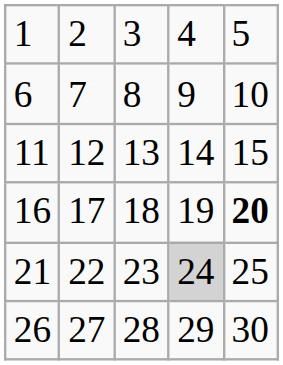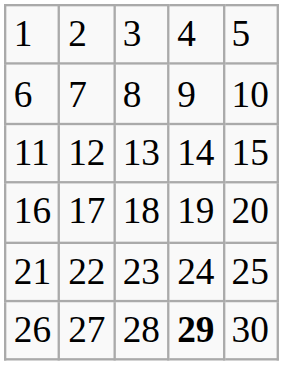(250, 211) bold -> (250, 211) normal
(196, 270) lightgrey background -> (196, 270) no background
(196, 329) normal -> (196, 329) bold
